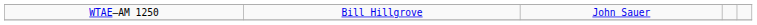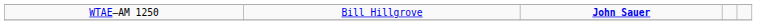(621, 12) normal -> (621, 12) bold
